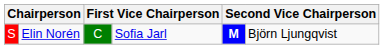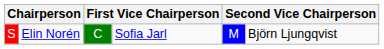(234, 34) bold -> (234, 34) normal
